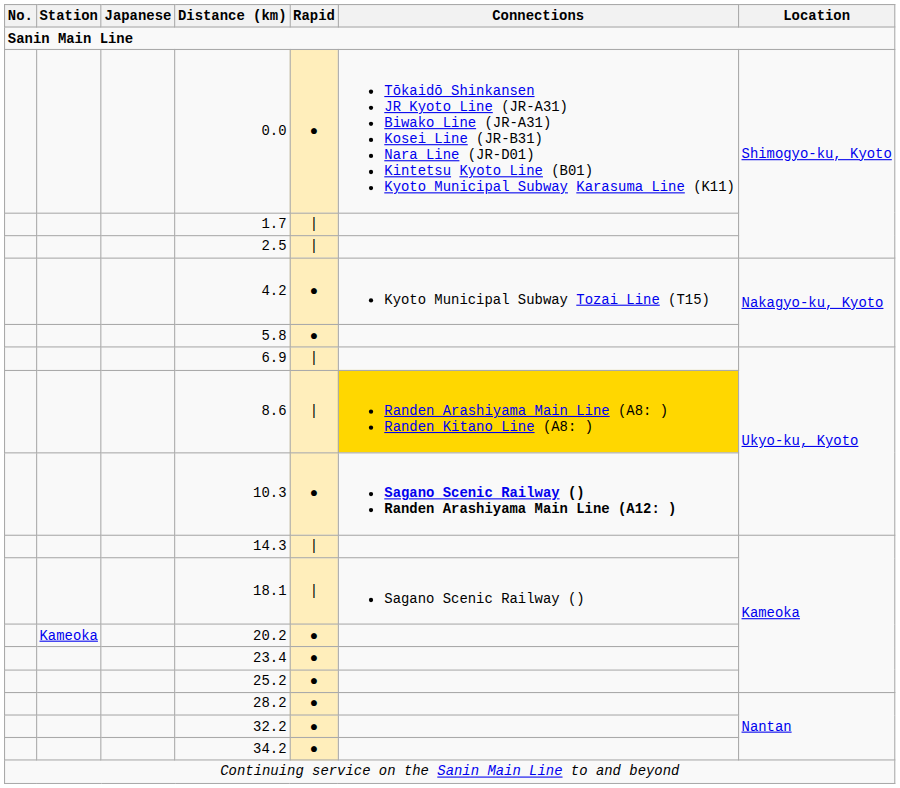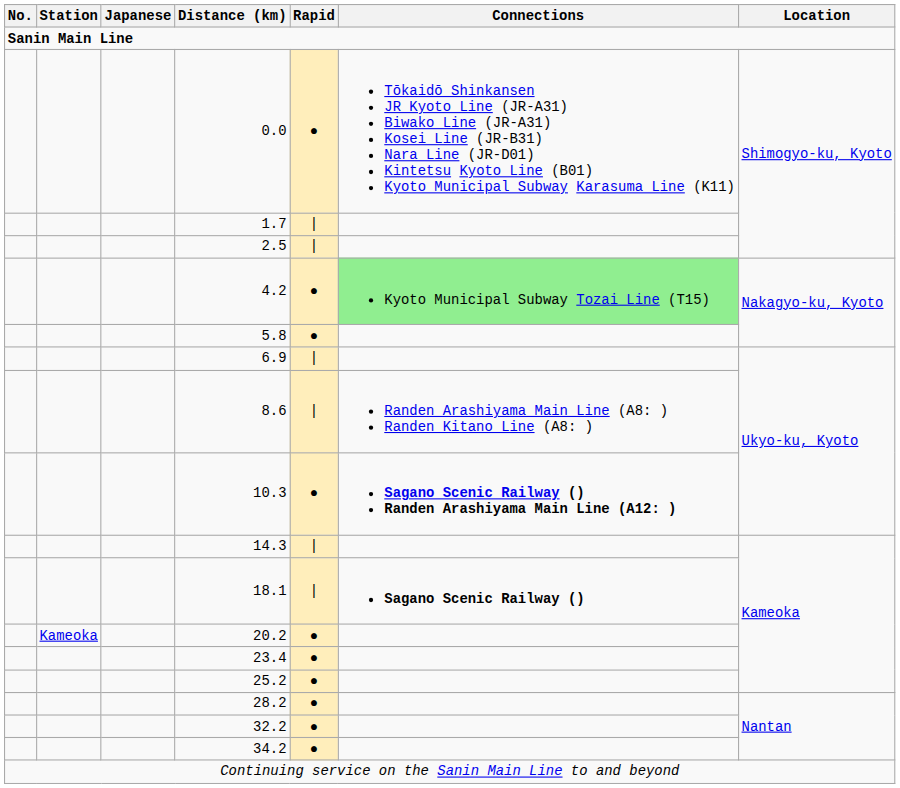(538, 299) no background -> (538, 299) lightgreen background
(538, 419) gold background -> (538, 419) no background
(538, 599) normal -> (538, 599) bold
